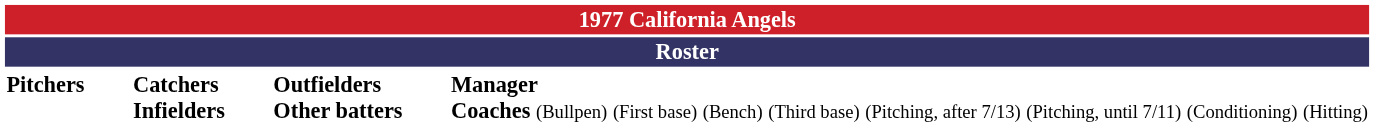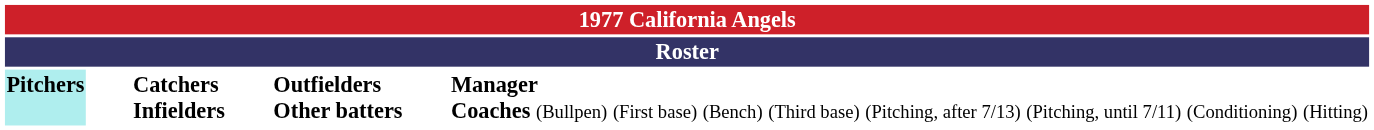(45, 84) no background -> (45, 84) paleturquoise background
